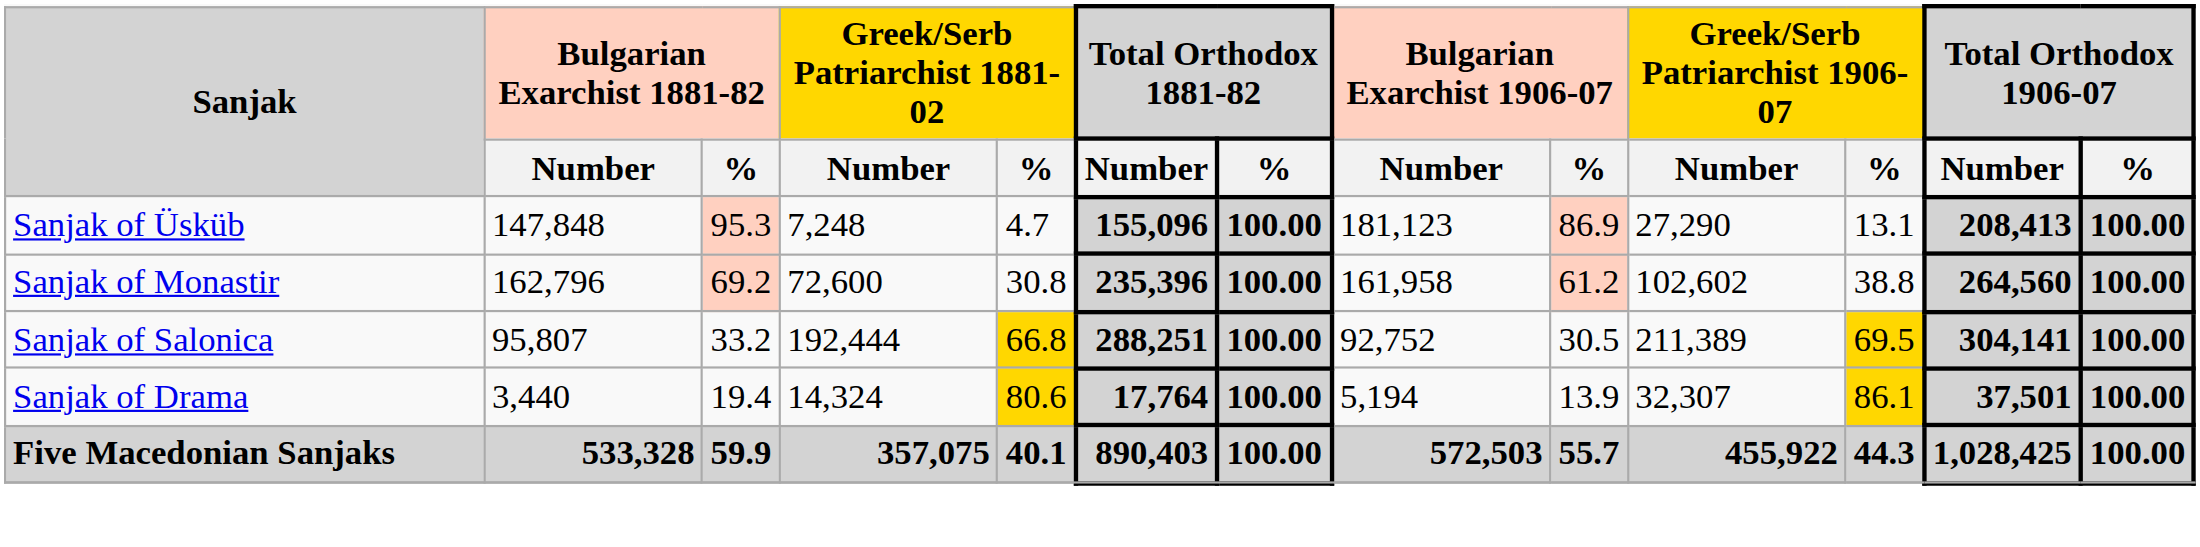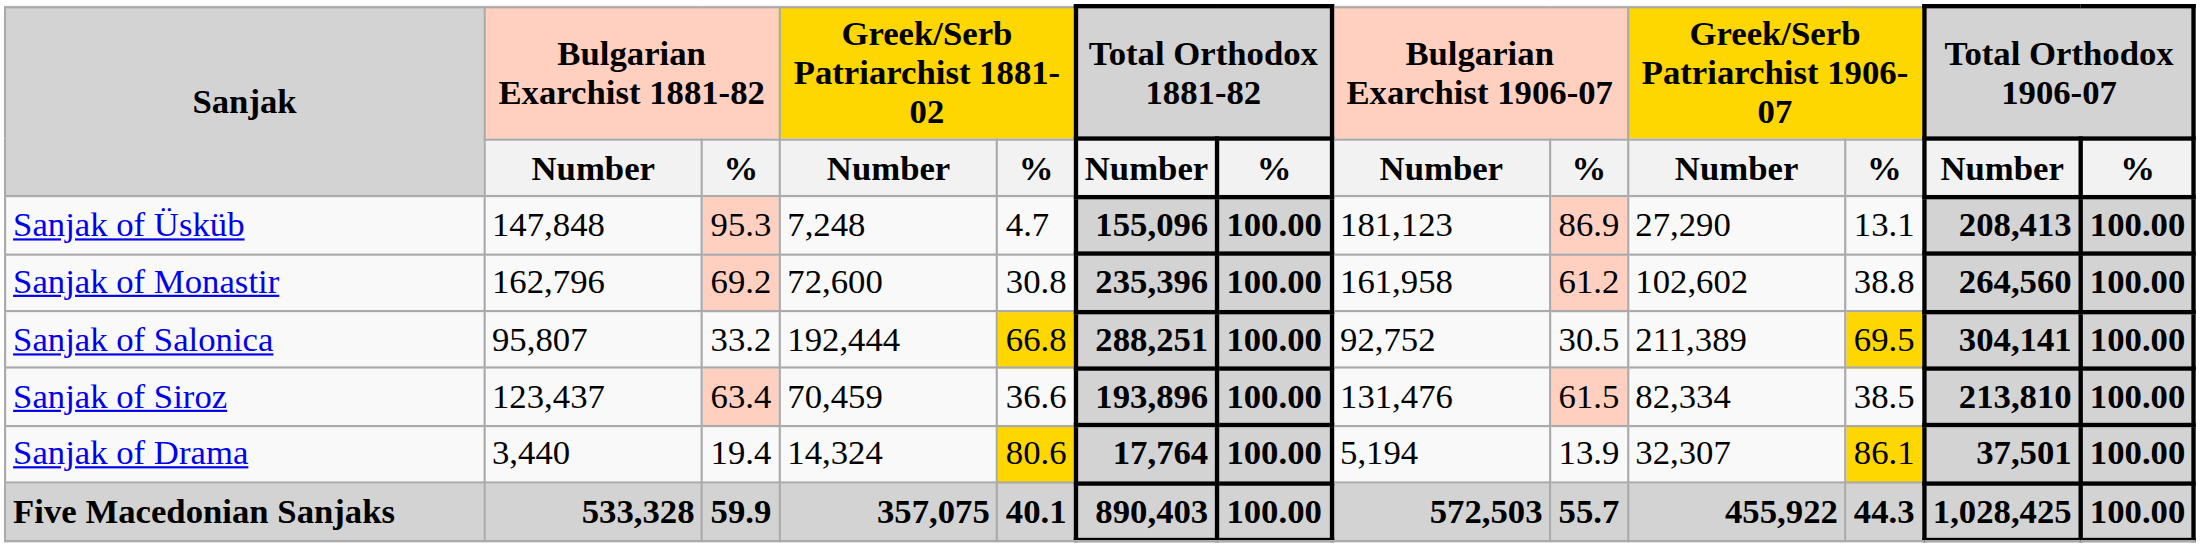+ row: (120, 396)
